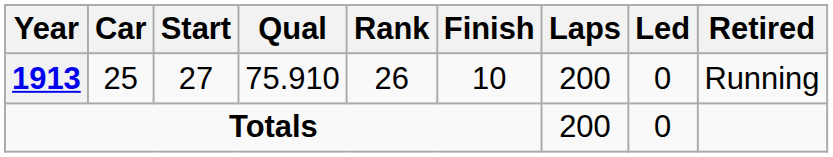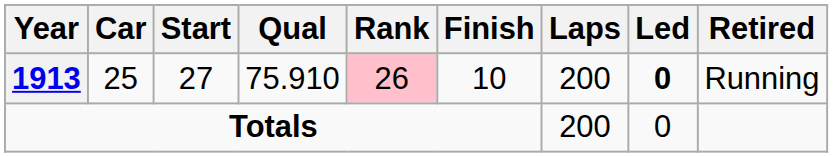(392, 77) no background -> (392, 77) pink background
(663, 77) normal -> (663, 77) bold
